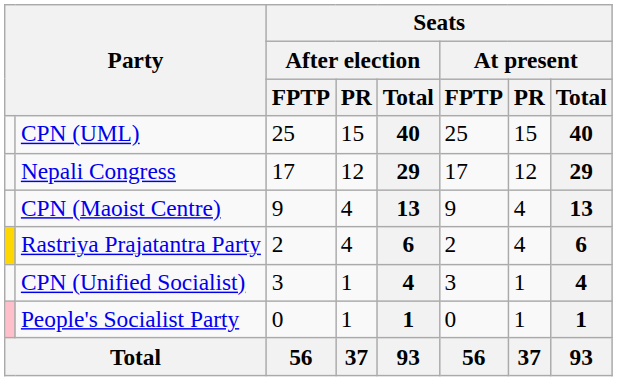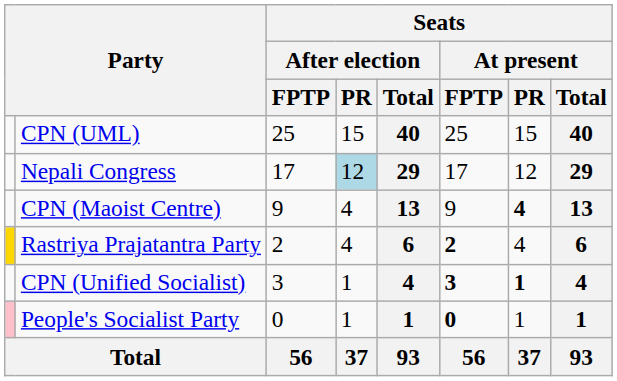(353, 171) no background -> (353, 171) lightblue background
(520, 208) normal -> (520, 208) bold
(450, 245) normal -> (450, 245) bold
(450, 282) normal -> (450, 282) bold
(520, 282) normal -> (520, 282) bold
(450, 319) normal -> (450, 319) bold
